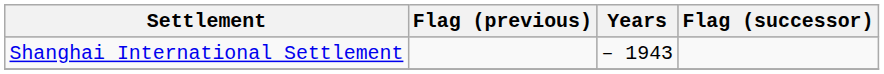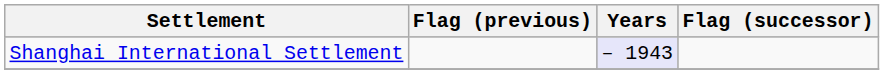(637, 53) no background -> (637, 53) lavender background
